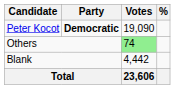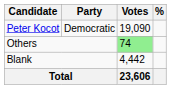(91, 28) bold -> (89, 28) normal
